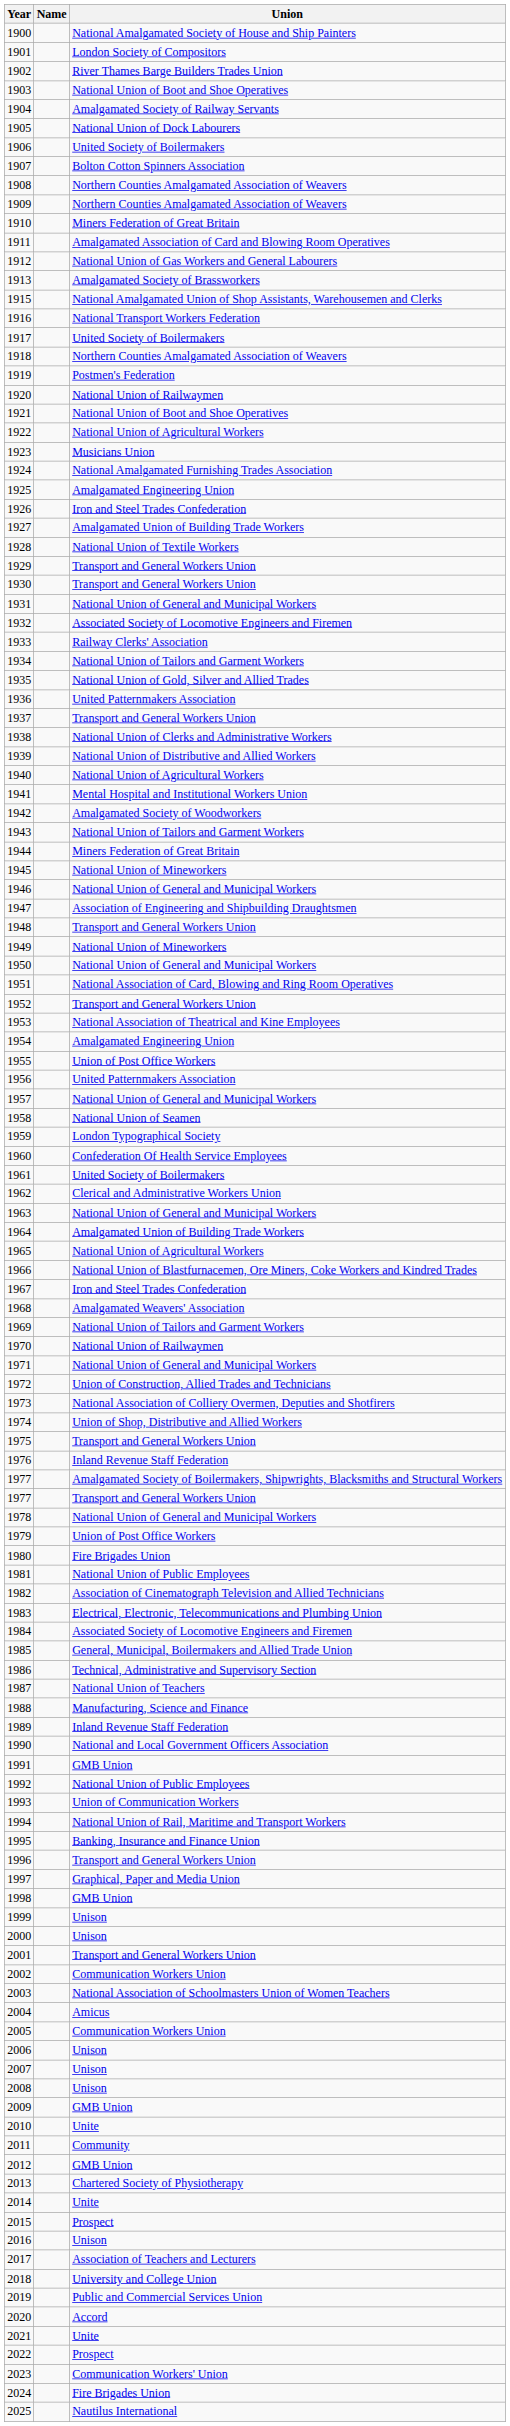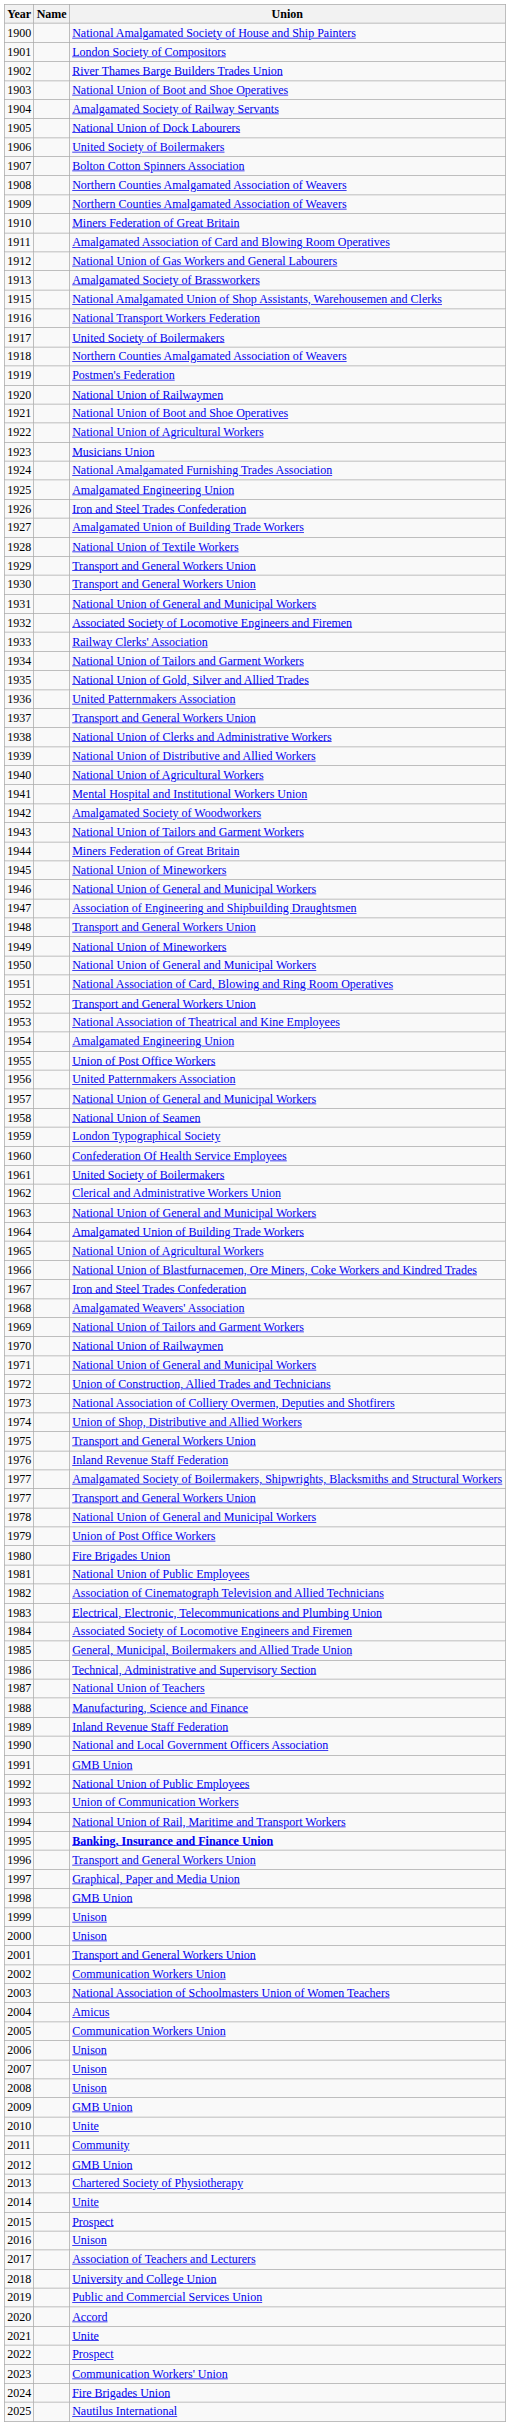(166, 1841) normal -> (173, 1841) bold
